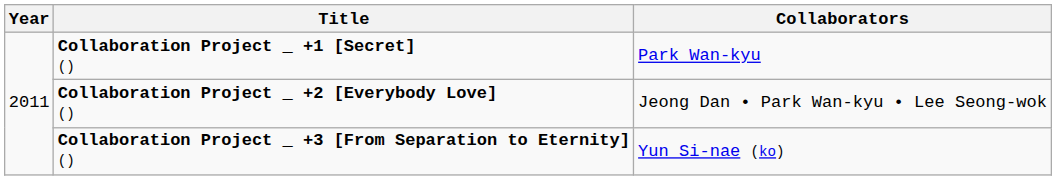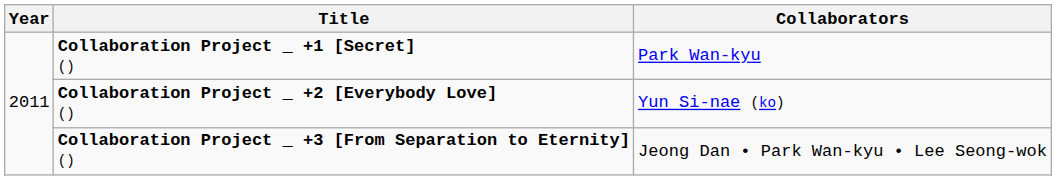(843, 104) Jeong Dan • Park Wan-kyu • Lee Seong-wok -> (711, 104) Yun Si-nae (ko)
(711, 151) Yun Si-nae (ko) -> (843, 151) Jeong Dan • Park Wan-kyu • Lee Seong-wok
